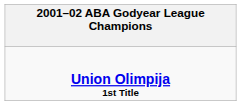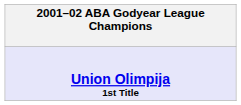(121, 84) no background -> (121, 84) lavender background
